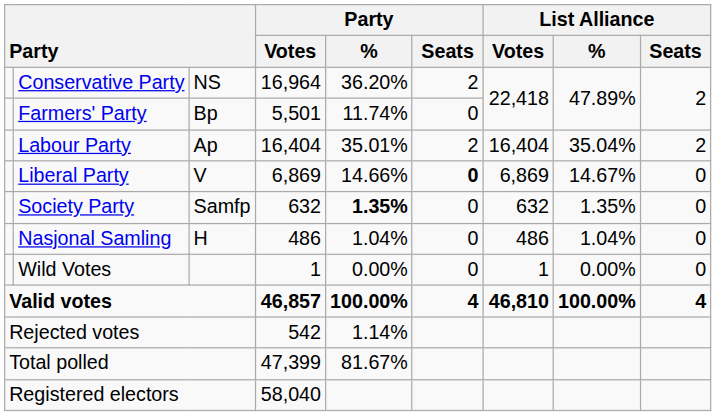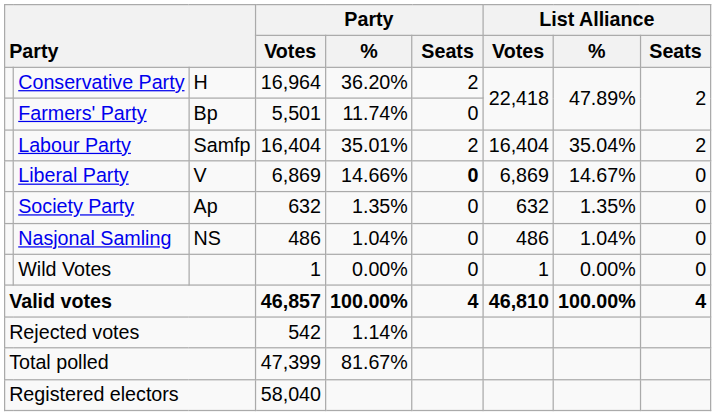(207, 82) NS -> (201, 82) H
(206, 144) Ap -> (222, 144) Samfp
(222, 207) Samfp -> (206, 207) Ap
(380, 207) bold -> (380, 207) normal
(201, 238) H -> (207, 238) NS
